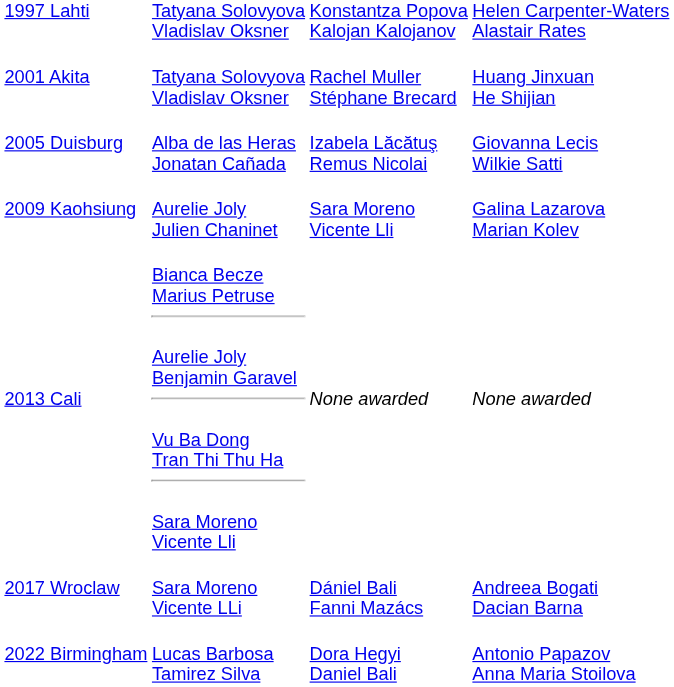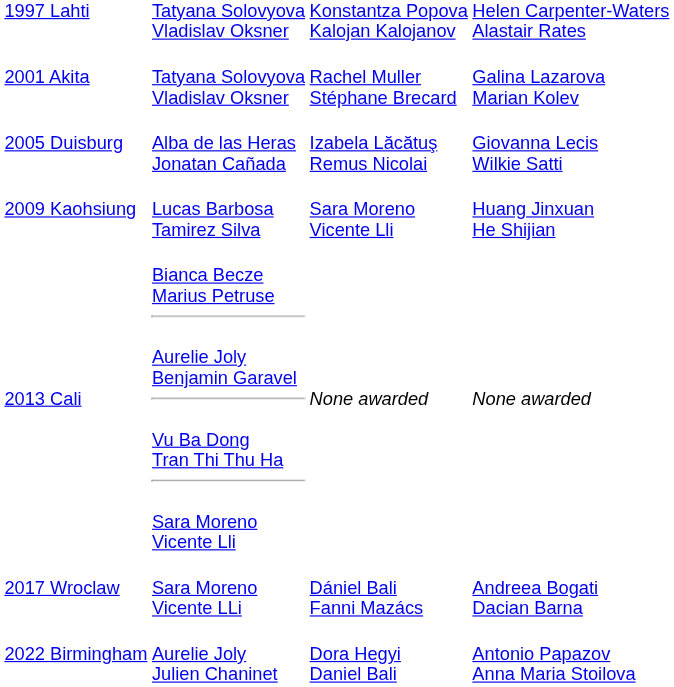(533, 87) Huang Jinxuan He Shijian -> (539, 87) Galina Lazarova Marian Kolev
(215, 219) Aurelie Joly Julien Chaninet -> (213, 219) Lucas Barbosa Tamirez Silva
(539, 219) Galina Lazarova Marian Kolev -> (533, 219) Huang Jinxuan He Shijian
(213, 664) Lucas Barbosa Tamirez Silva -> (215, 664) Aurelie Joly Julien Chaninet
